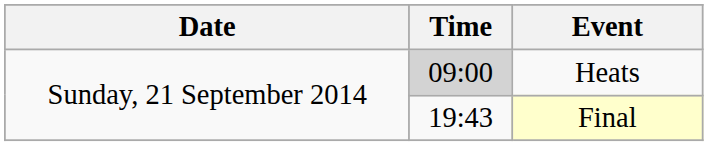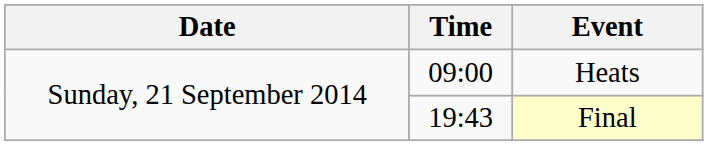(461, 72) lightgrey background -> (461, 72) no background
